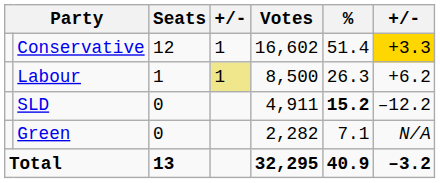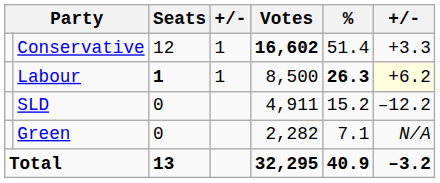(287, 48) normal -> (287, 48) bold
(410, 48) gold background -> (410, 48) no background
(158, 77) normal -> (158, 77) bold
(220, 77) khaki background -> (220, 77) no background
(348, 77) normal -> (348, 77) bold
(410, 77) no background -> (410, 77) lightyellow background
(348, 106) bold -> (348, 106) normal
